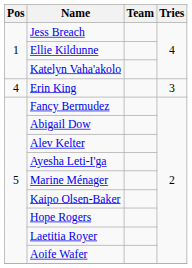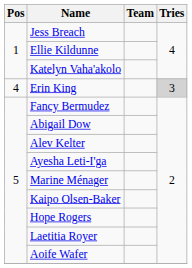(172, 87) no background -> (172, 87) lightgrey background
